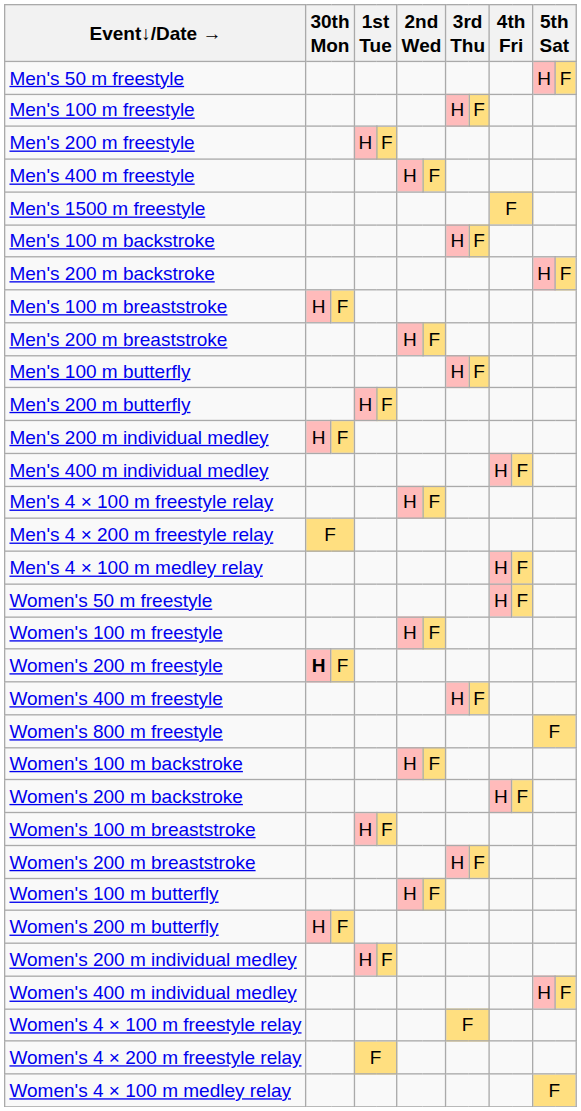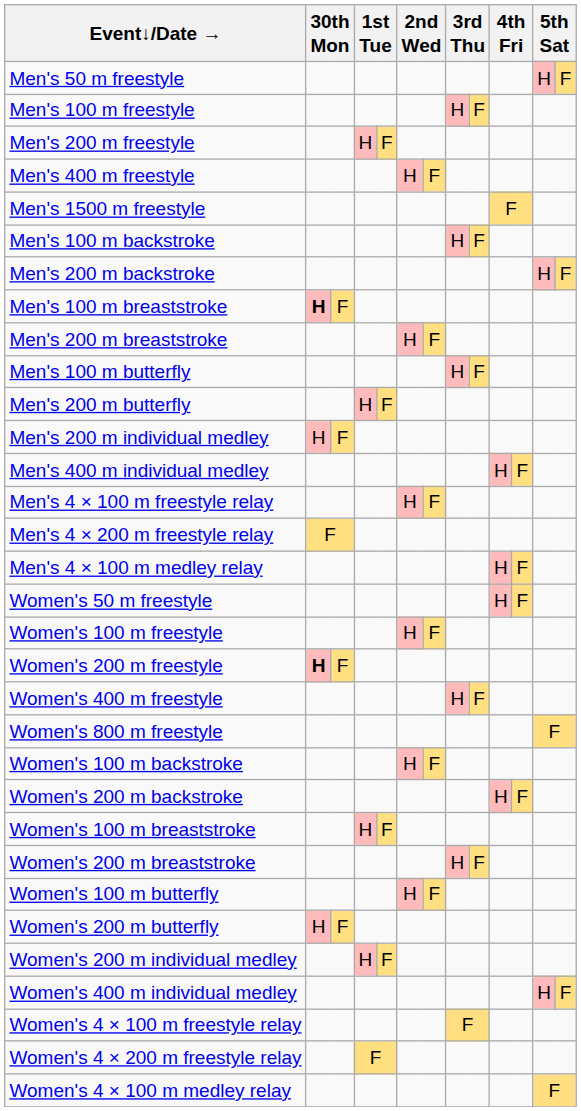(319, 306) normal -> (319, 306) bold
